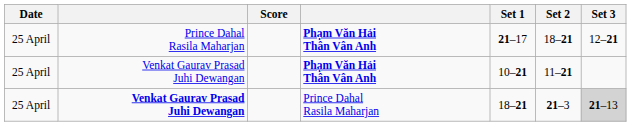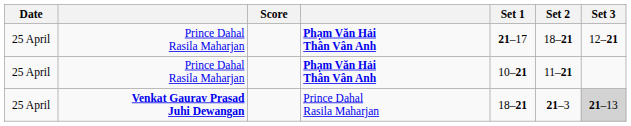(193, 72) Venkat Gaurav Prasad Juhi Dewangan -> (207, 72) Prince Dahal Rasila Maharjan
